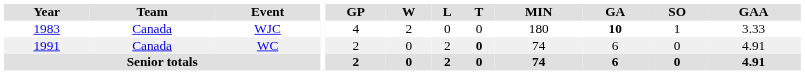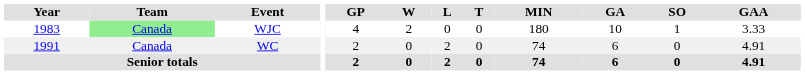(152, 28) no background -> (152, 28) lightgreen background
(615, 28) bold -> (615, 28) normal
(479, 45) bold -> (479, 45) normal
